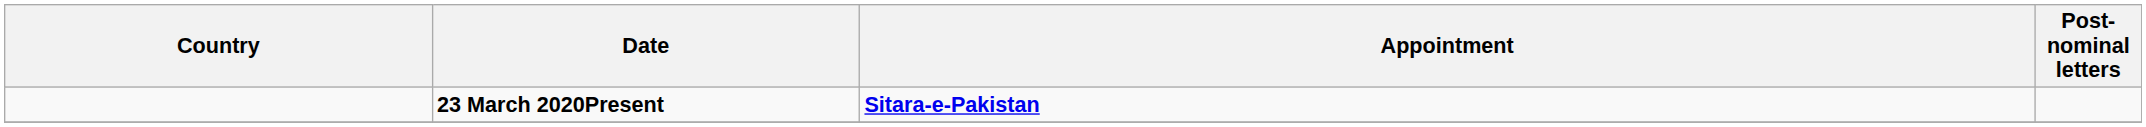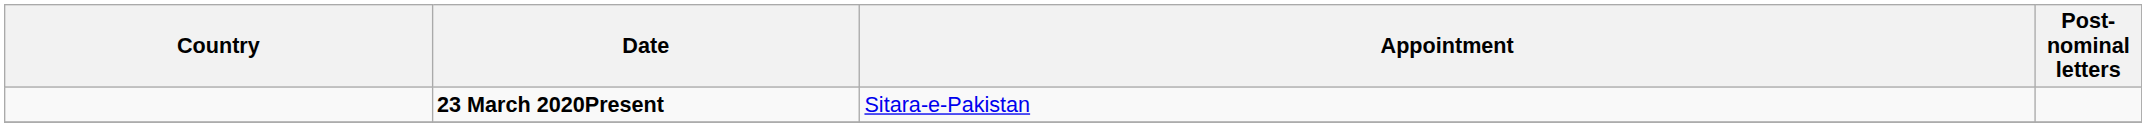(952, 104) bold -> (947, 104) normal
